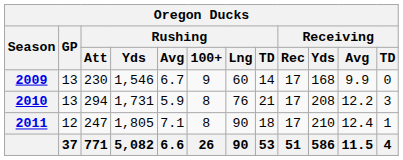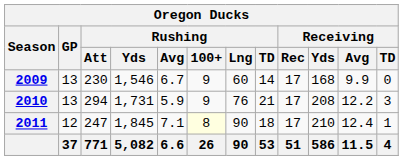(206, 102) 8 -> (206, 102) 9
(134, 123) 1,805 -> (134, 123) 1,845
(206, 123) no background -> (206, 123) lightyellow background
